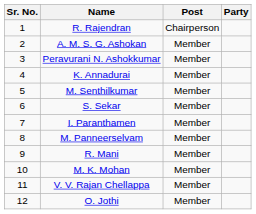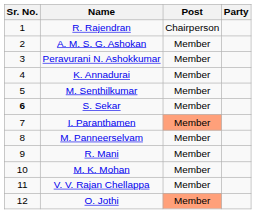(22, 106) normal -> (22, 106) bold
(192, 122) no background -> (192, 122) lightsalmon background
(192, 201) no background -> (192, 201) lightsalmon background
